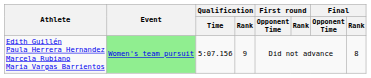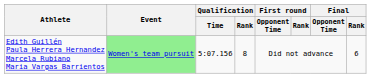(245, 54) 9 -> (245, 54) 8
(356, 54) 8 -> (356, 54) 6
